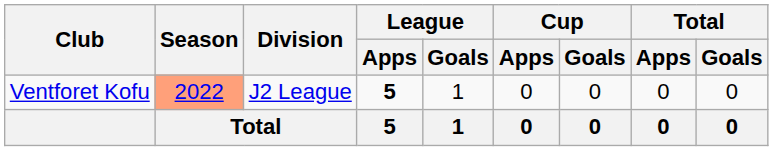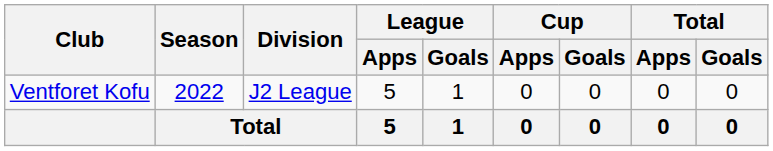(199, 92) lightsalmon background -> (199, 92) no background
(390, 92) bold -> (390, 92) normal
